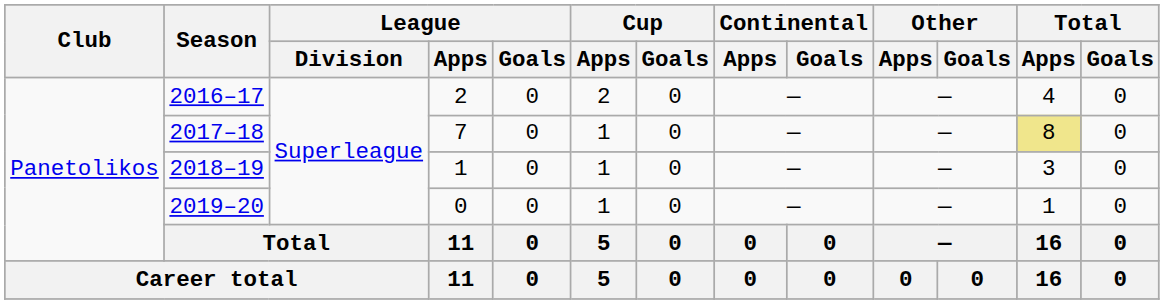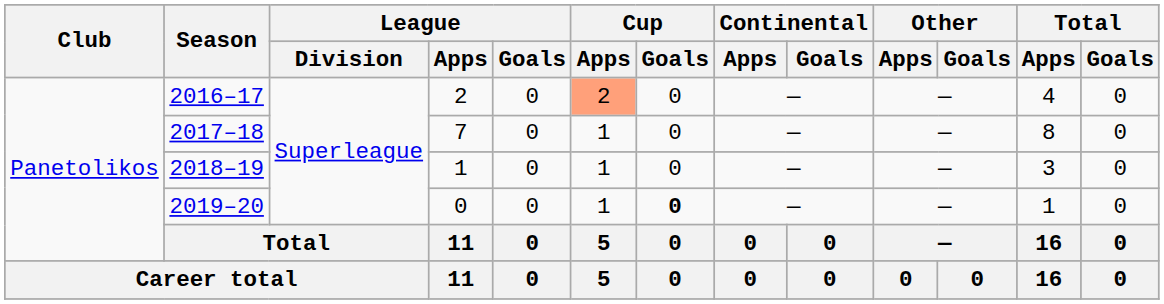(604, 97) no background -> (604, 97) lightsalmon background
(1049, 133) khaki background -> (1049, 133) no background
(675, 206) normal -> (675, 206) bold
